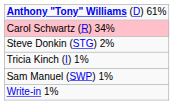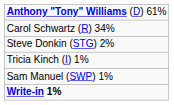(61, 28) pink background -> (61, 28) no background
(33, 92) normal -> (34, 92) bold
